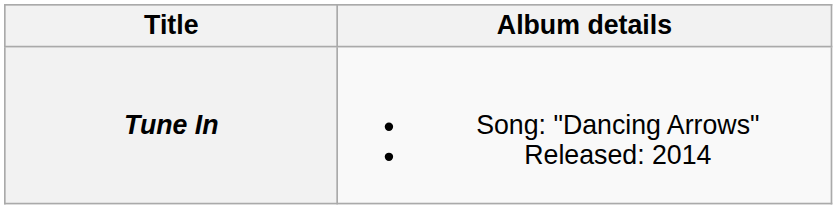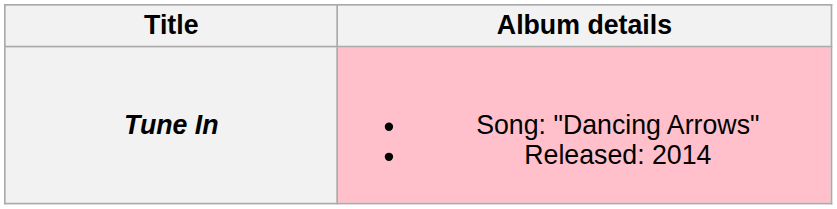(584, 140) no background -> (584, 140) pink background
